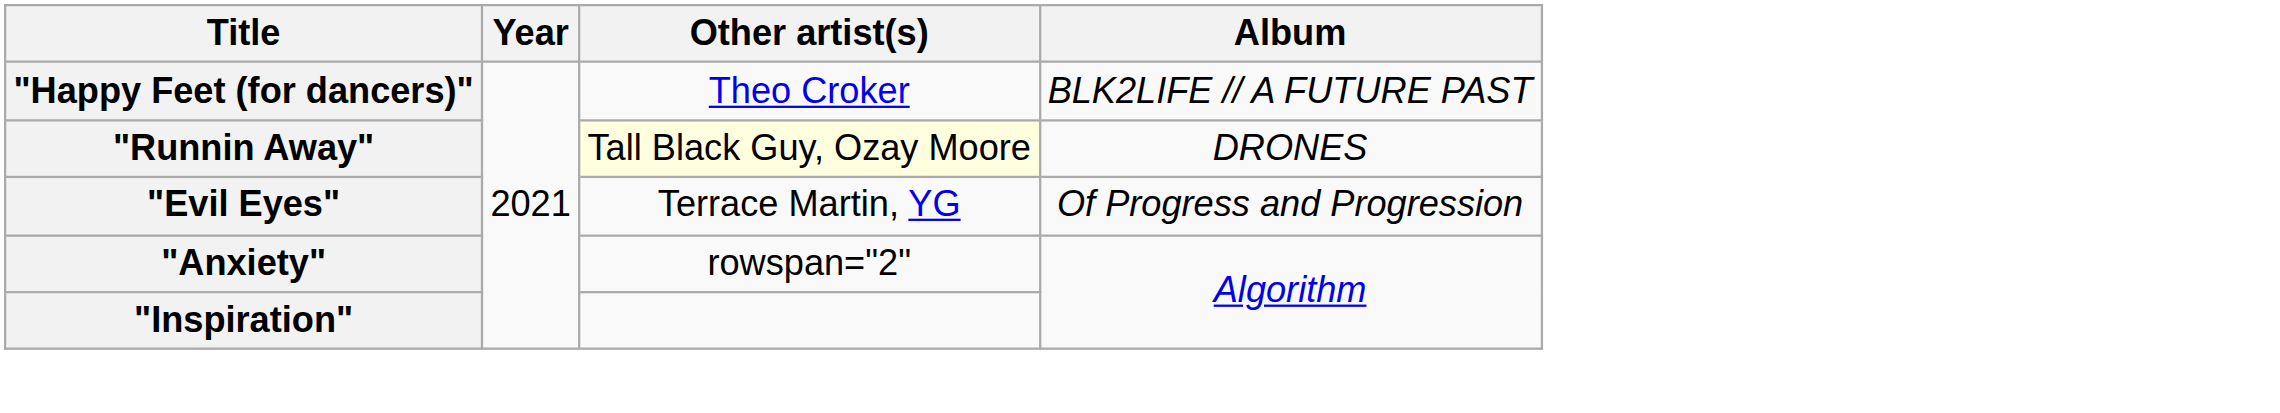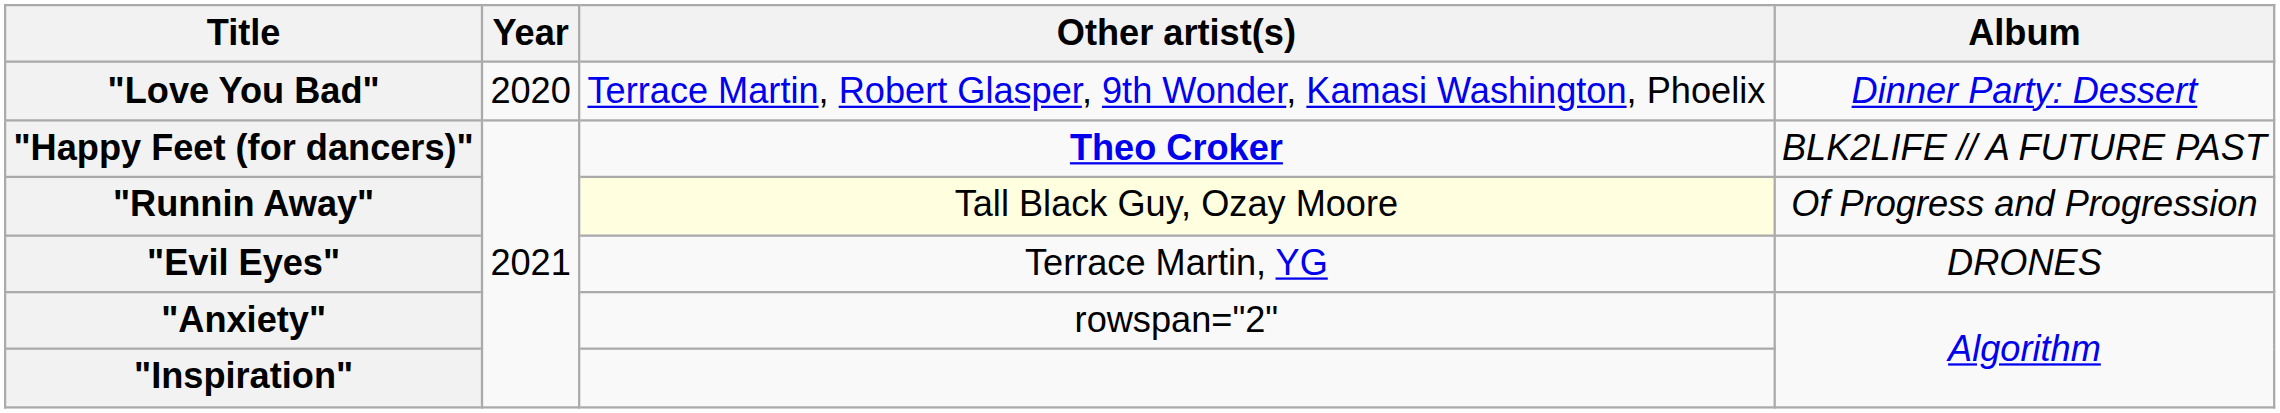+ row: (244, 90)
(809, 90) normal -> (1176, 147) bold
(1290, 147) DRONES -> (2024, 205) Of Progress and Progression
(1290, 205) Of Progress and Progression -> (2024, 262) DRONES
